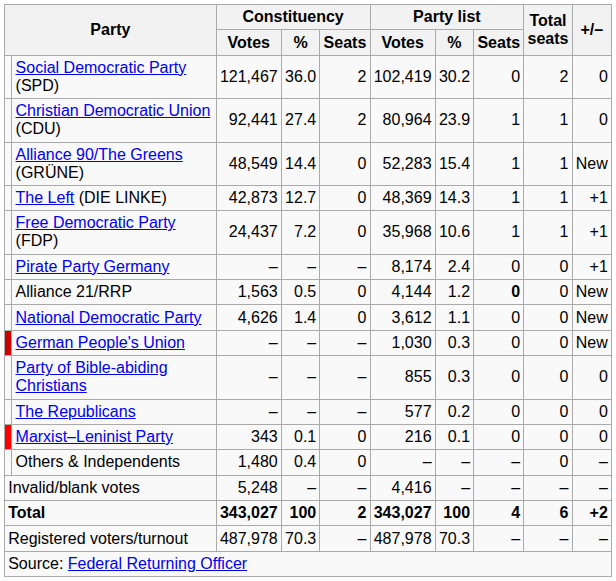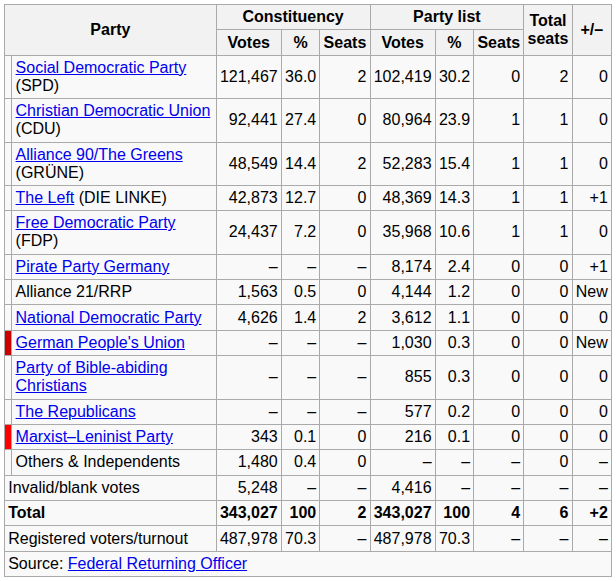(362, 120) 2 -> (362, 120) 0
(362, 163) 0 -> (362, 163) 2
(592, 163) New -> (603, 163) 0
(599, 232) +1 -> (603, 232) 0
(516, 292) bold -> (516, 292) normal
(362, 317) 0 -> (362, 317) 2
(592, 317) New -> (603, 317) 0
